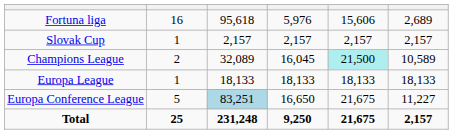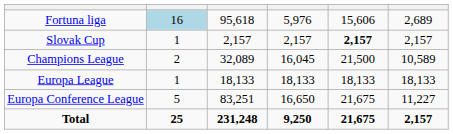(177, 20) no background -> (177, 20) lightblue background
(358, 39) normal -> (358, 39) bold
(358, 59) paleturquoise background -> (358, 59) no background
(237, 99) lightblue background -> (237, 99) no background
